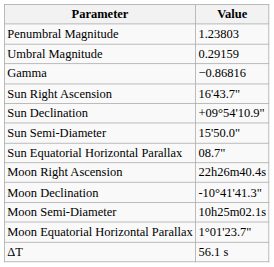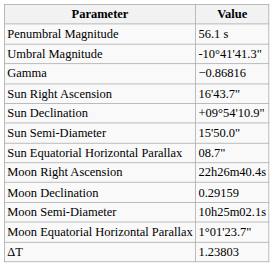(219, 34) 1.23803 -> (213, 34) 56.1 s
(219, 53) 0.29159 -> (230, 53) -10°41'41.3"
(230, 192) -10°41'41.3" -> (219, 192) 0.29159
(213, 251) 56.1 s -> (219, 251) 1.23803
